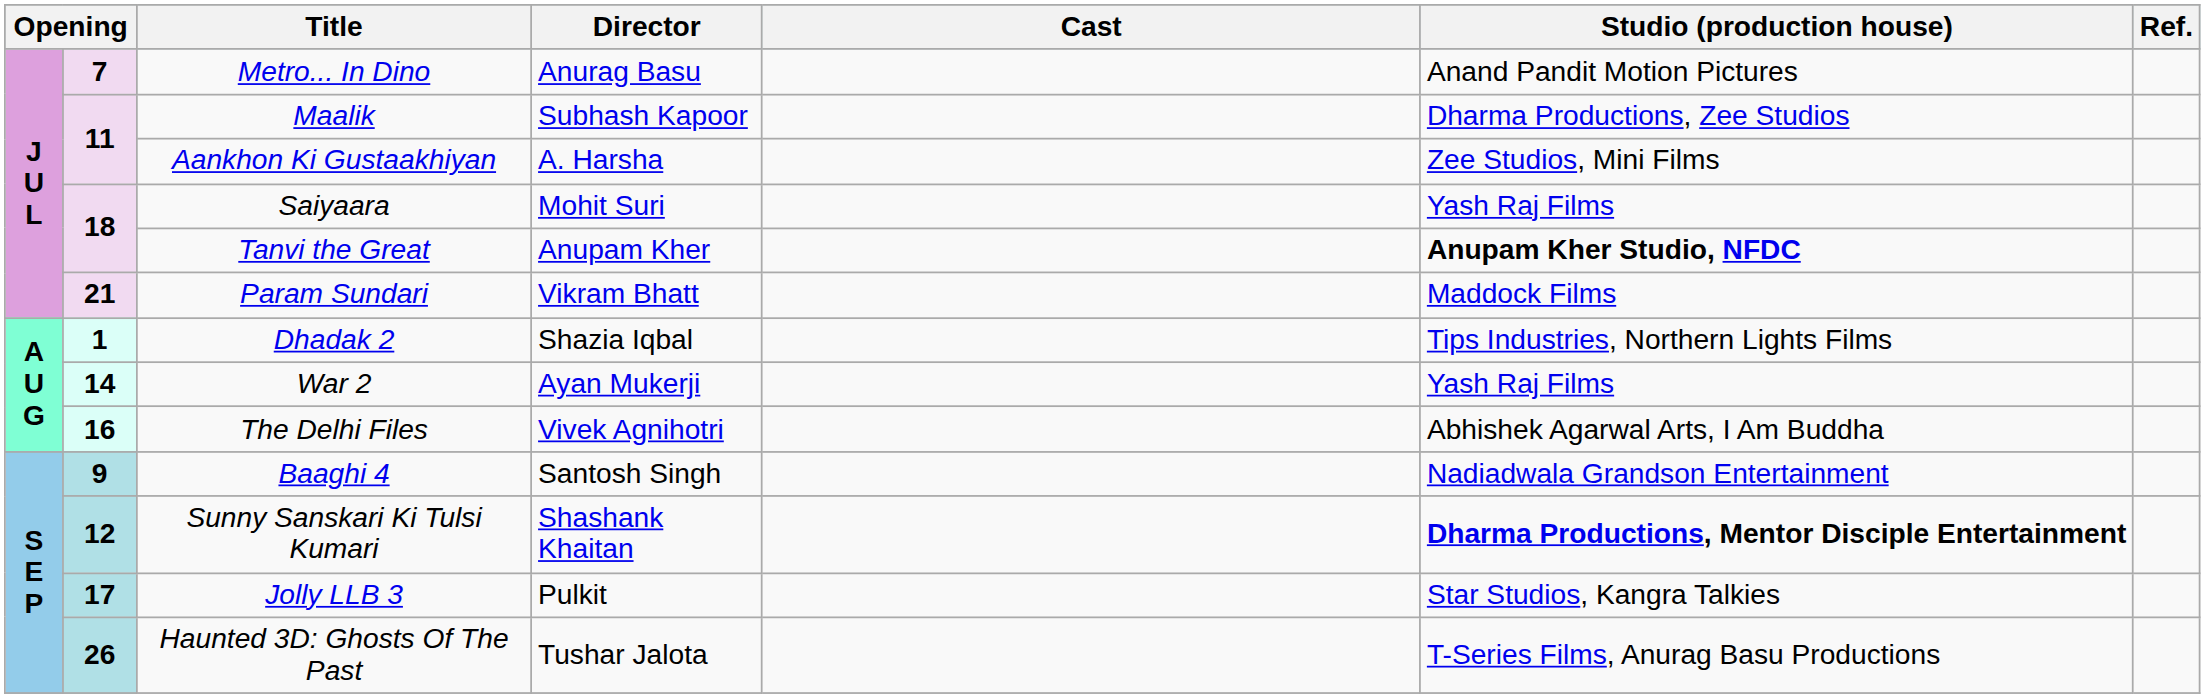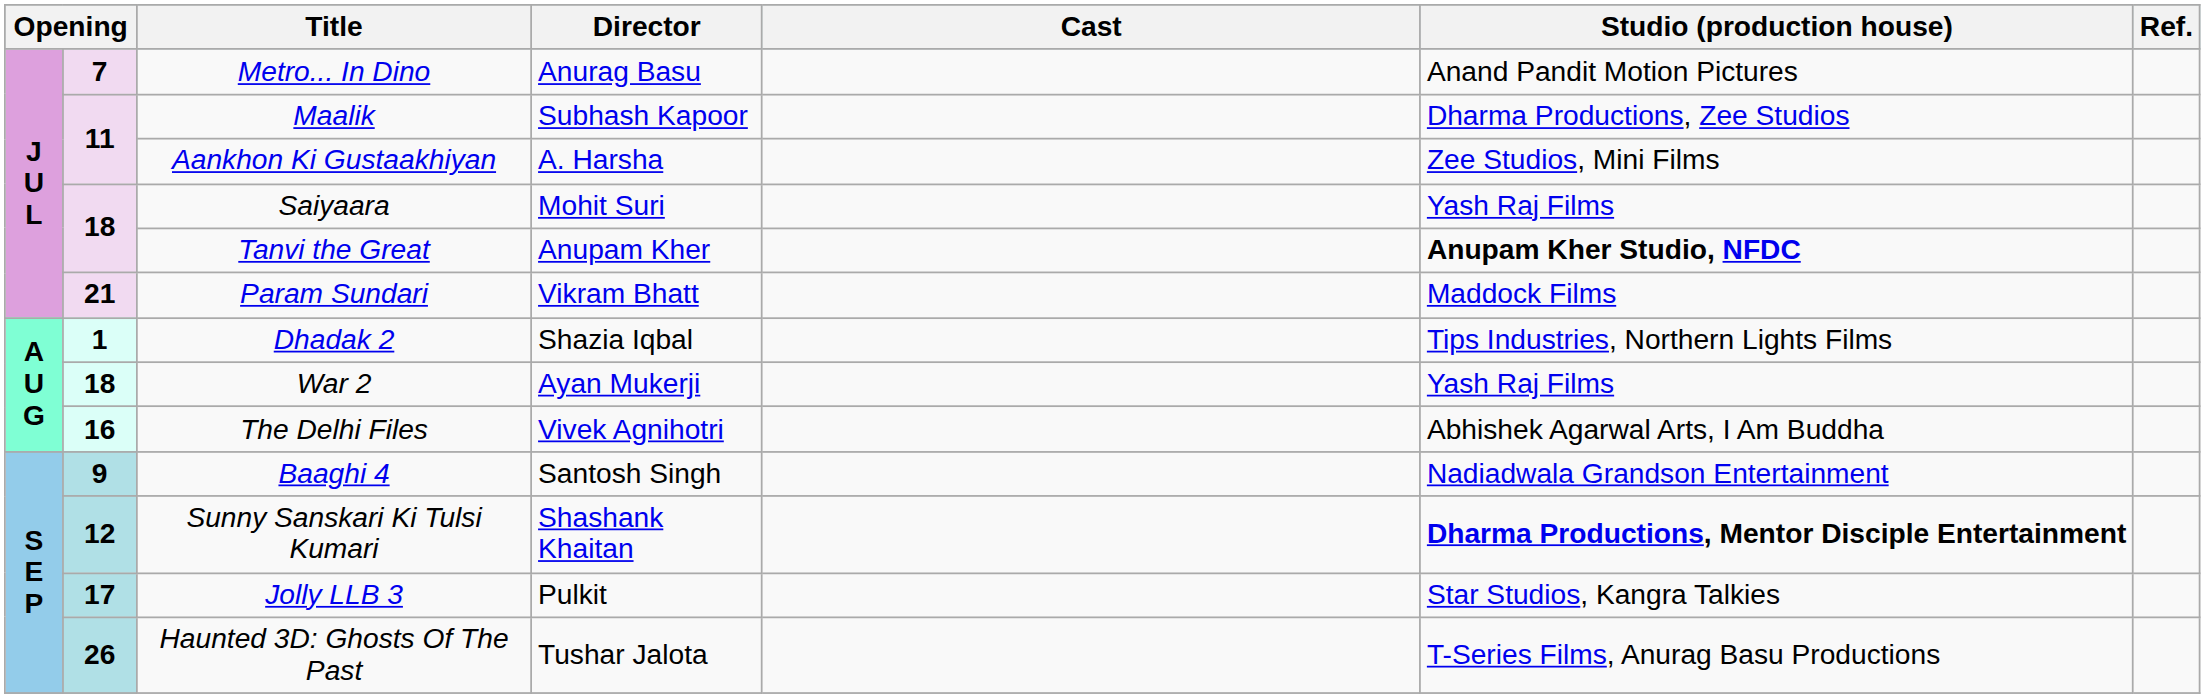(100, 384) 14 -> (100, 384) 18
